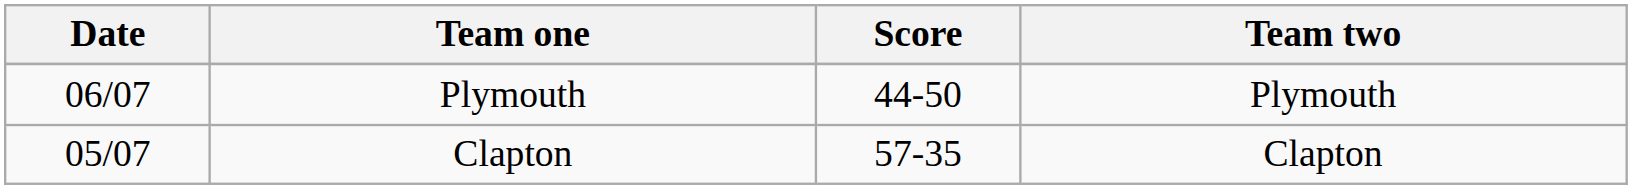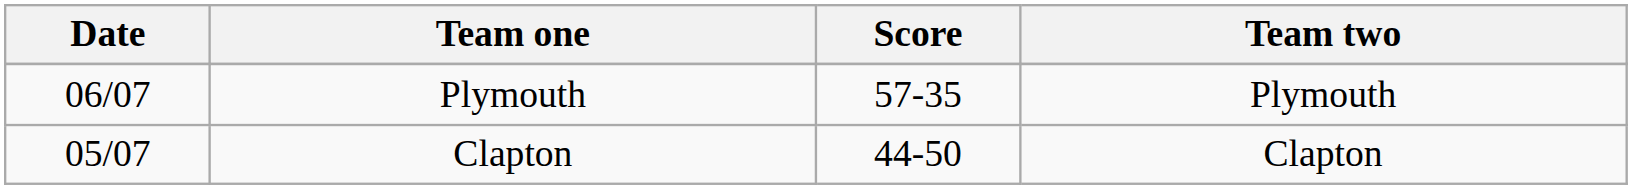(918, 93) 44-50 -> (918, 93) 57-35
(918, 153) 57-35 -> (918, 153) 44-50
